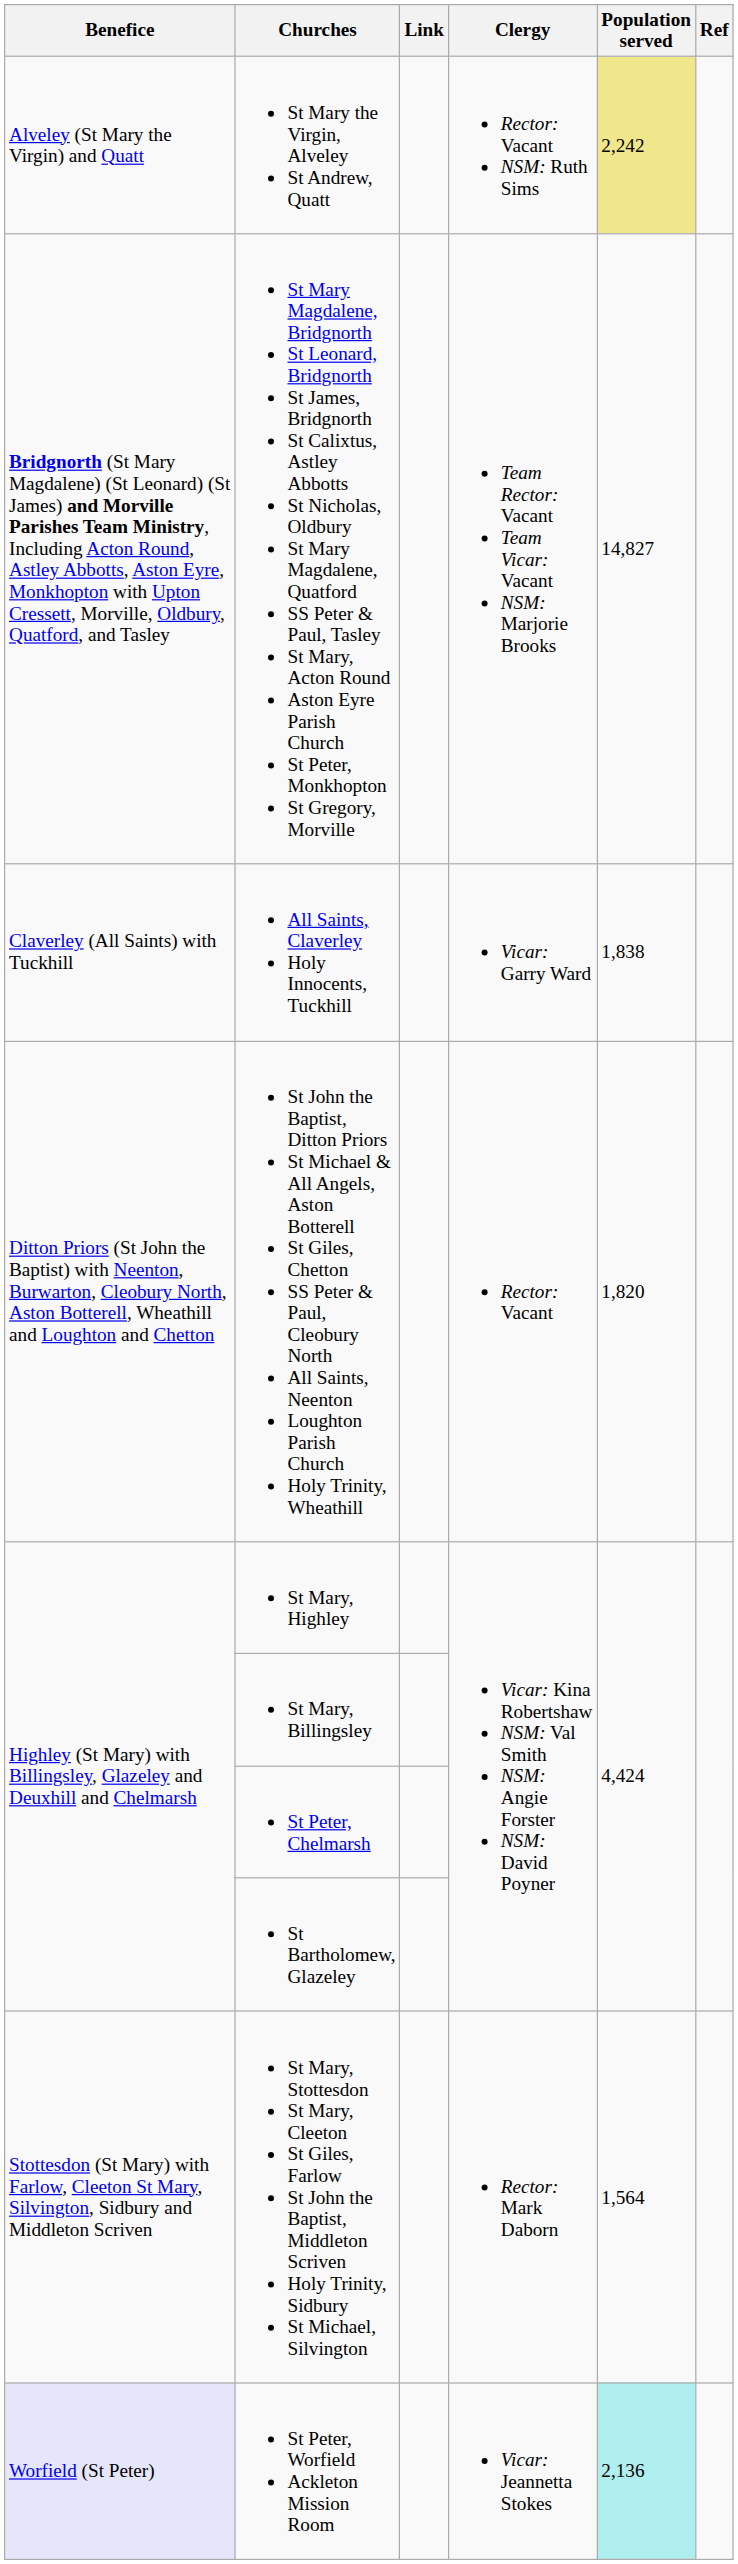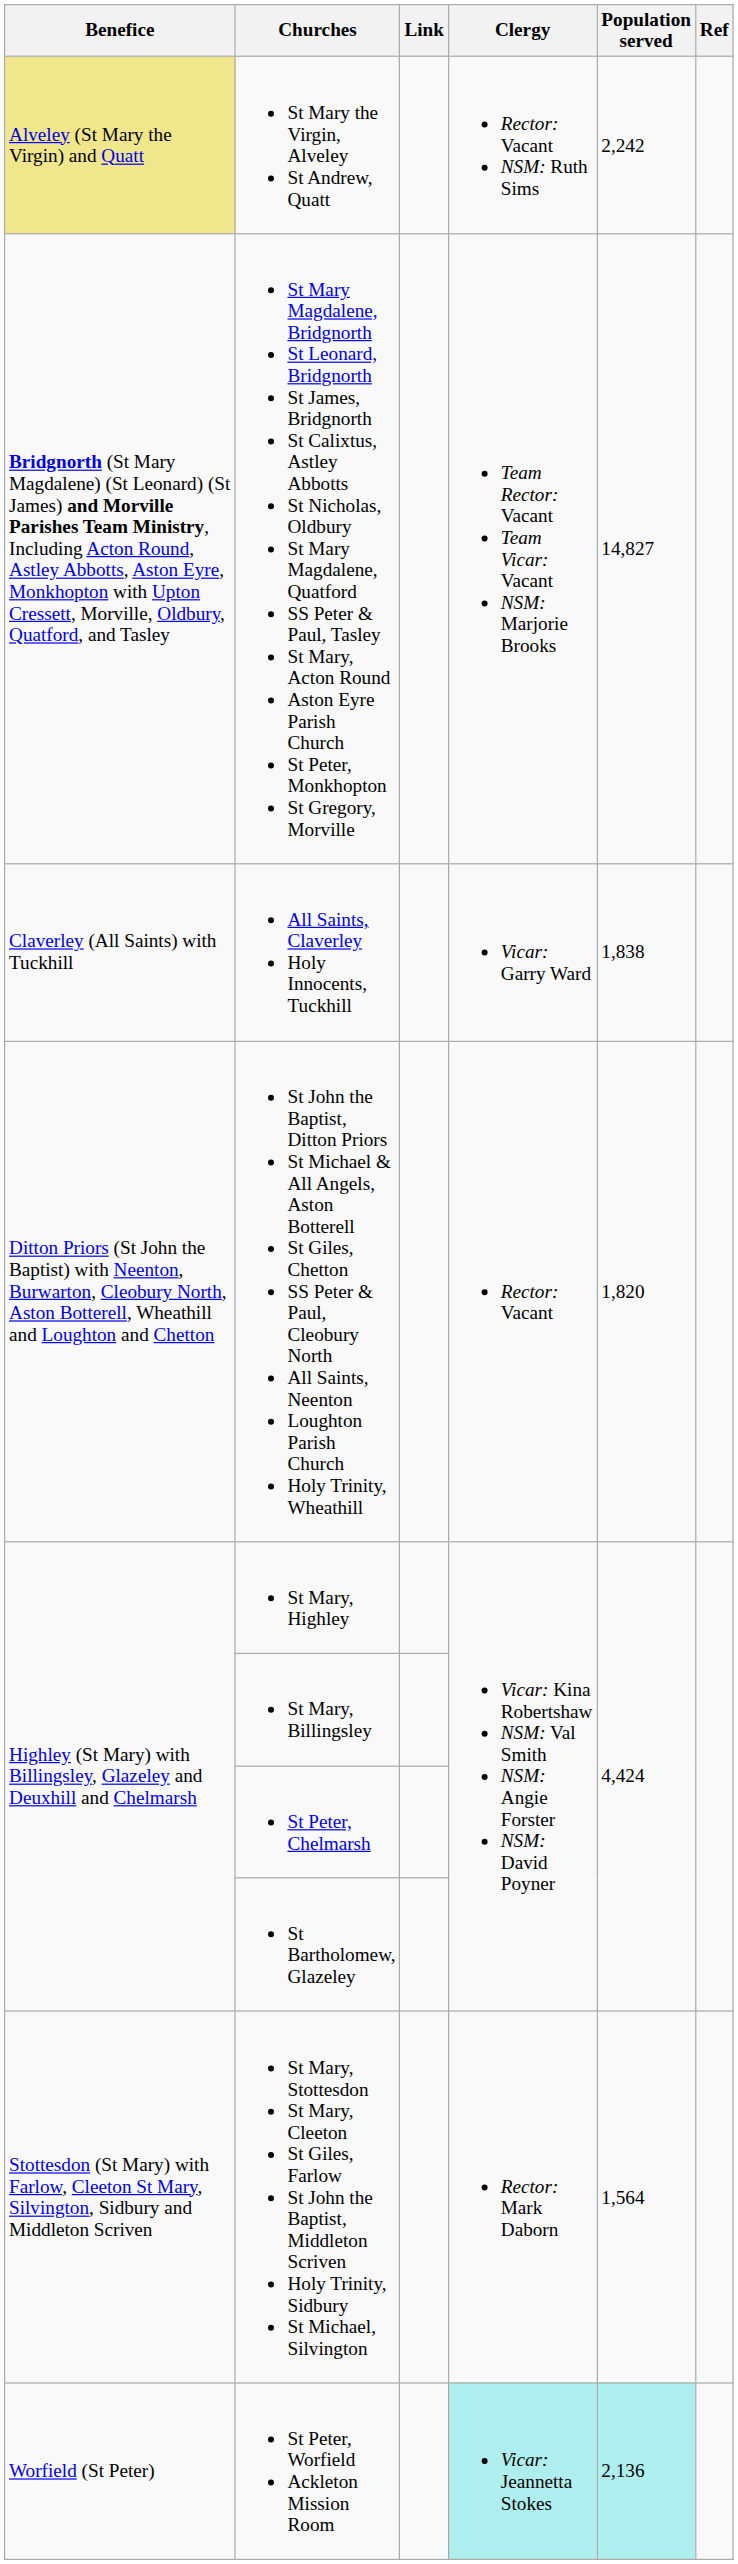(90, 144) no background -> (90, 144) khaki background
(623, 144) khaki background -> (623, 144) no background
(82, 2471) lavender background -> (82, 2471) no background
(523, 2482) no background -> (523, 2482) paleturquoise background
